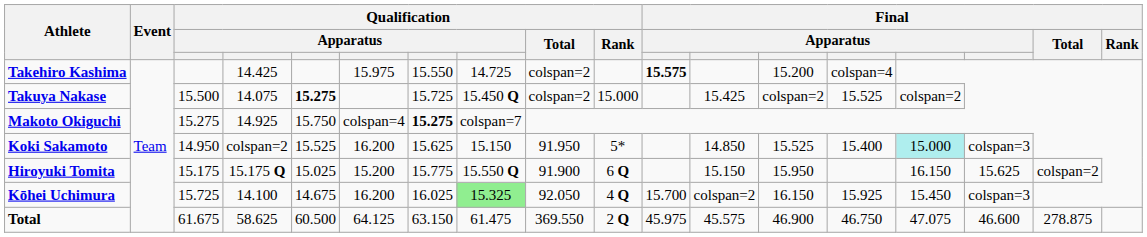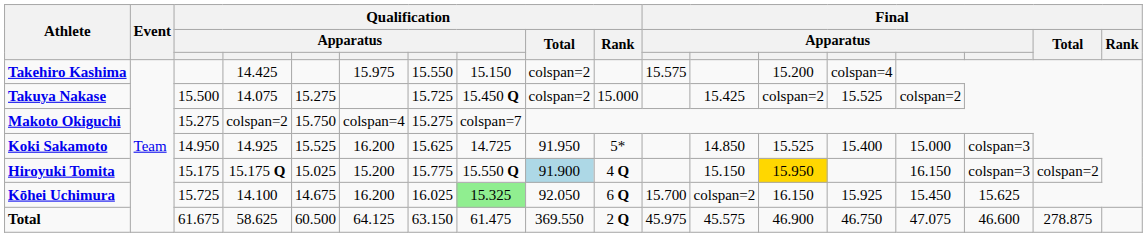(491, 72) 14.725 -> (491, 72) 15.150
(666, 72) bold -> (666, 72) normal
(315, 96) bold -> (315, 96) normal
(257, 121) 14.925 -> (257, 121) colspan=2
(432, 121) bold -> (432, 121) normal
(257, 146) colspan=2 -> (257, 146) 14.925
(491, 146) 15.150 -> (491, 146) 14.725
(930, 146) paleturquoise background -> (930, 146) no background
(559, 170) no background -> (559, 170) lightblue background
(618, 170) 6 Q -> (618, 170) 4 Q
(793, 170) no background -> (793, 170) gold background
(999, 170) 15.625 -> (999, 170) colspan=3
(618, 195) 4 Q -> (618, 195) 6 Q
(999, 195) colspan=3 -> (999, 195) 15.625
